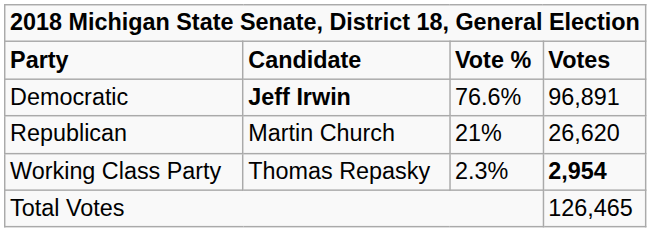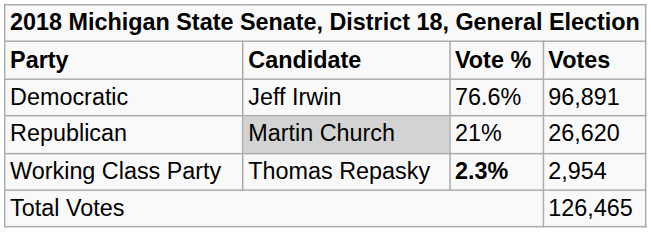(300, 97) bold -> (295, 97) normal
(322, 134) no background -> (322, 134) lightgrey background
(482, 171) normal -> (482, 171) bold
(578, 171) bold -> (578, 171) normal
